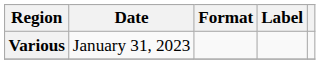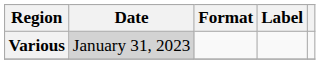(132, 45) no background -> (132, 45) lightgrey background
